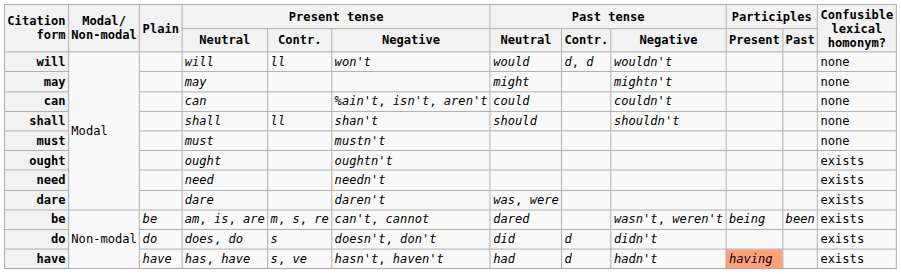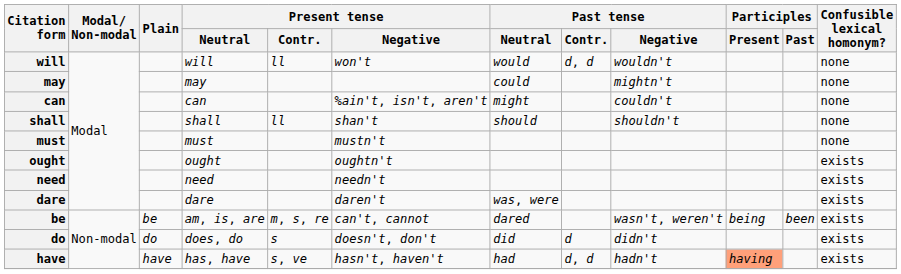(511, 82) might -> (511, 82) could
(511, 101) could -> (511, 101) might
(568, 259) d -> (579, 259) d, d
